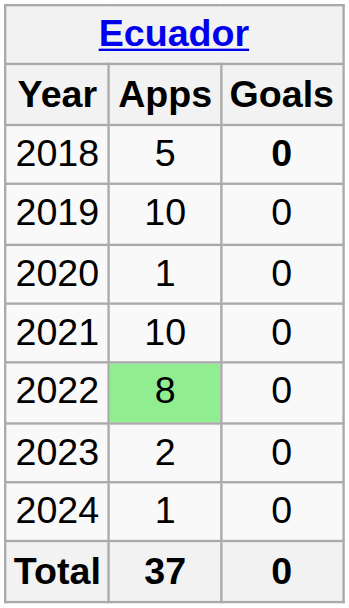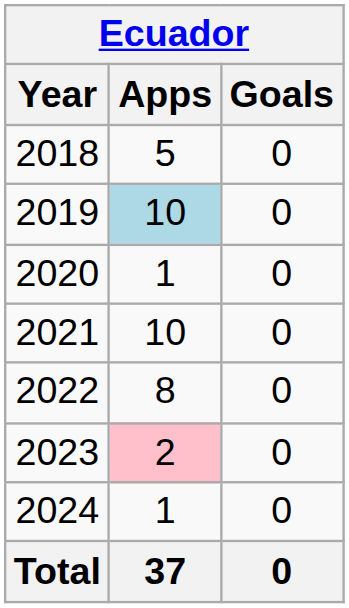(282, 153) bold -> (282, 153) normal
(165, 213) no background -> (165, 213) lightblue background
(165, 392) lightgreen background -> (165, 392) no background
(165, 451) no background -> (165, 451) pink background
